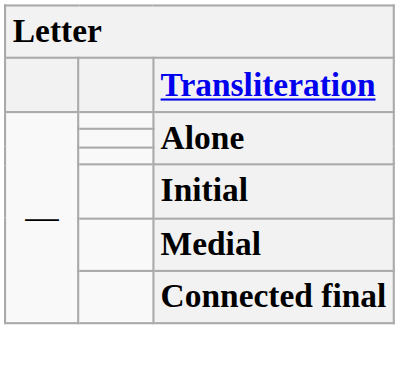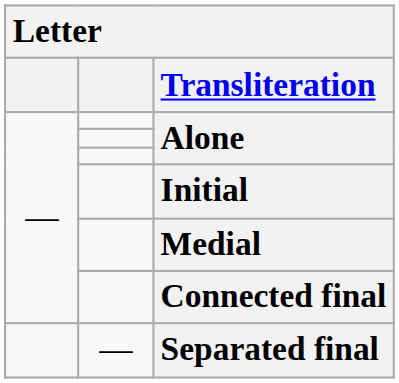+ row: (42, 350)
